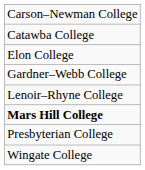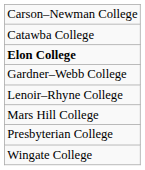(40, 54) normal -> (42, 54) bold
(55, 114) bold -> (53, 114) normal
